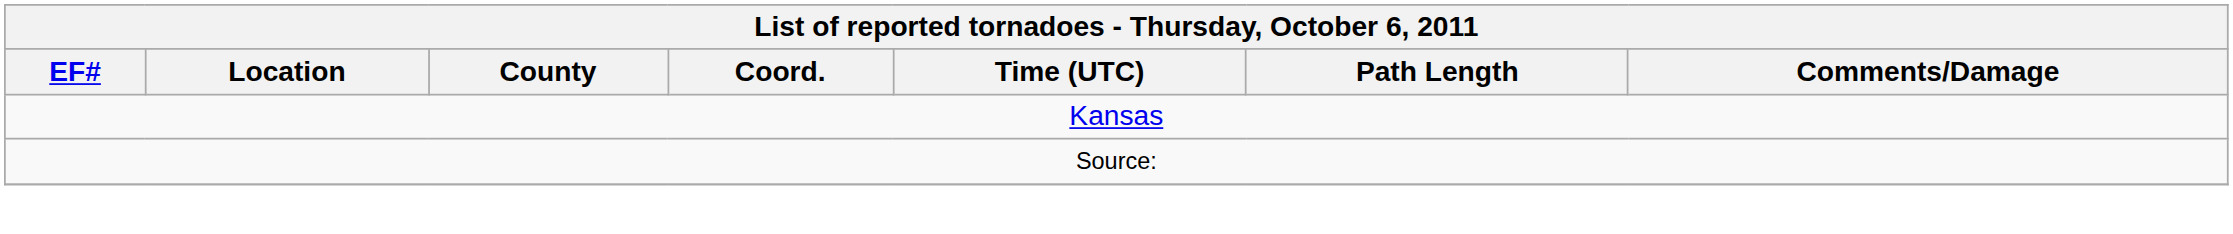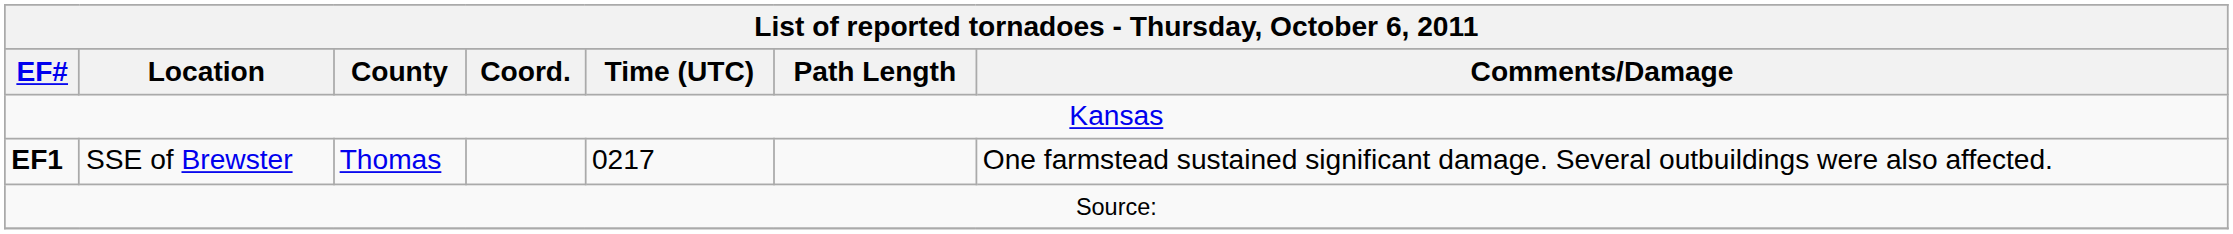+ row: (37, 160)
